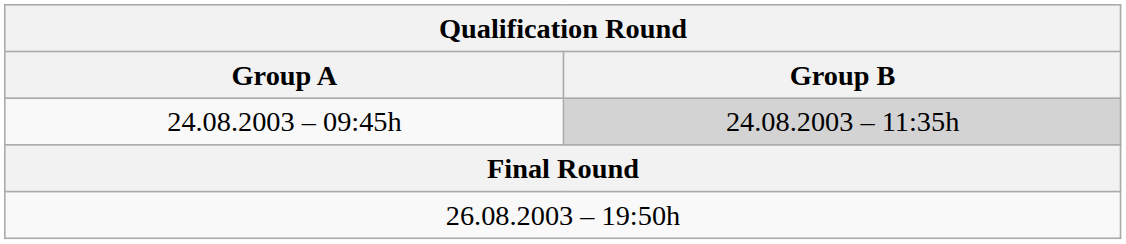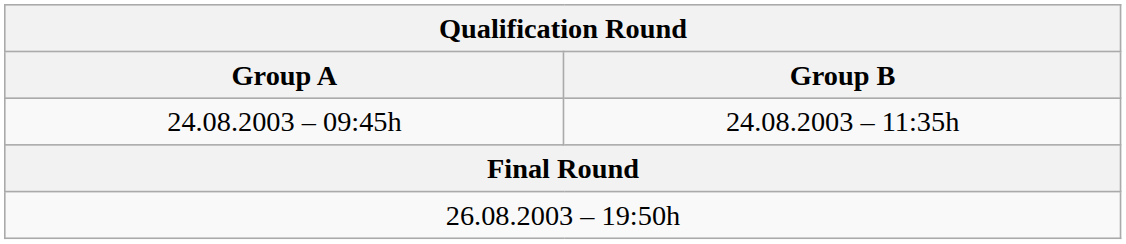(843, 120) lightgrey background -> (843, 120) no background
